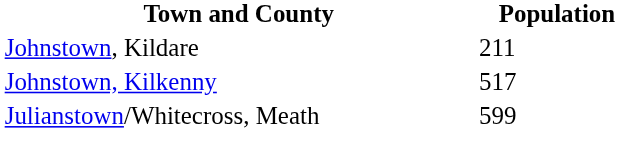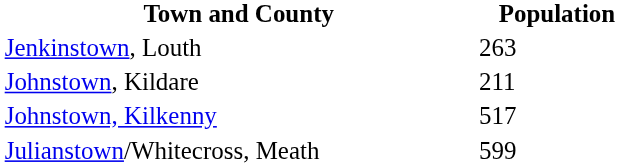+ row: (103, 47)
